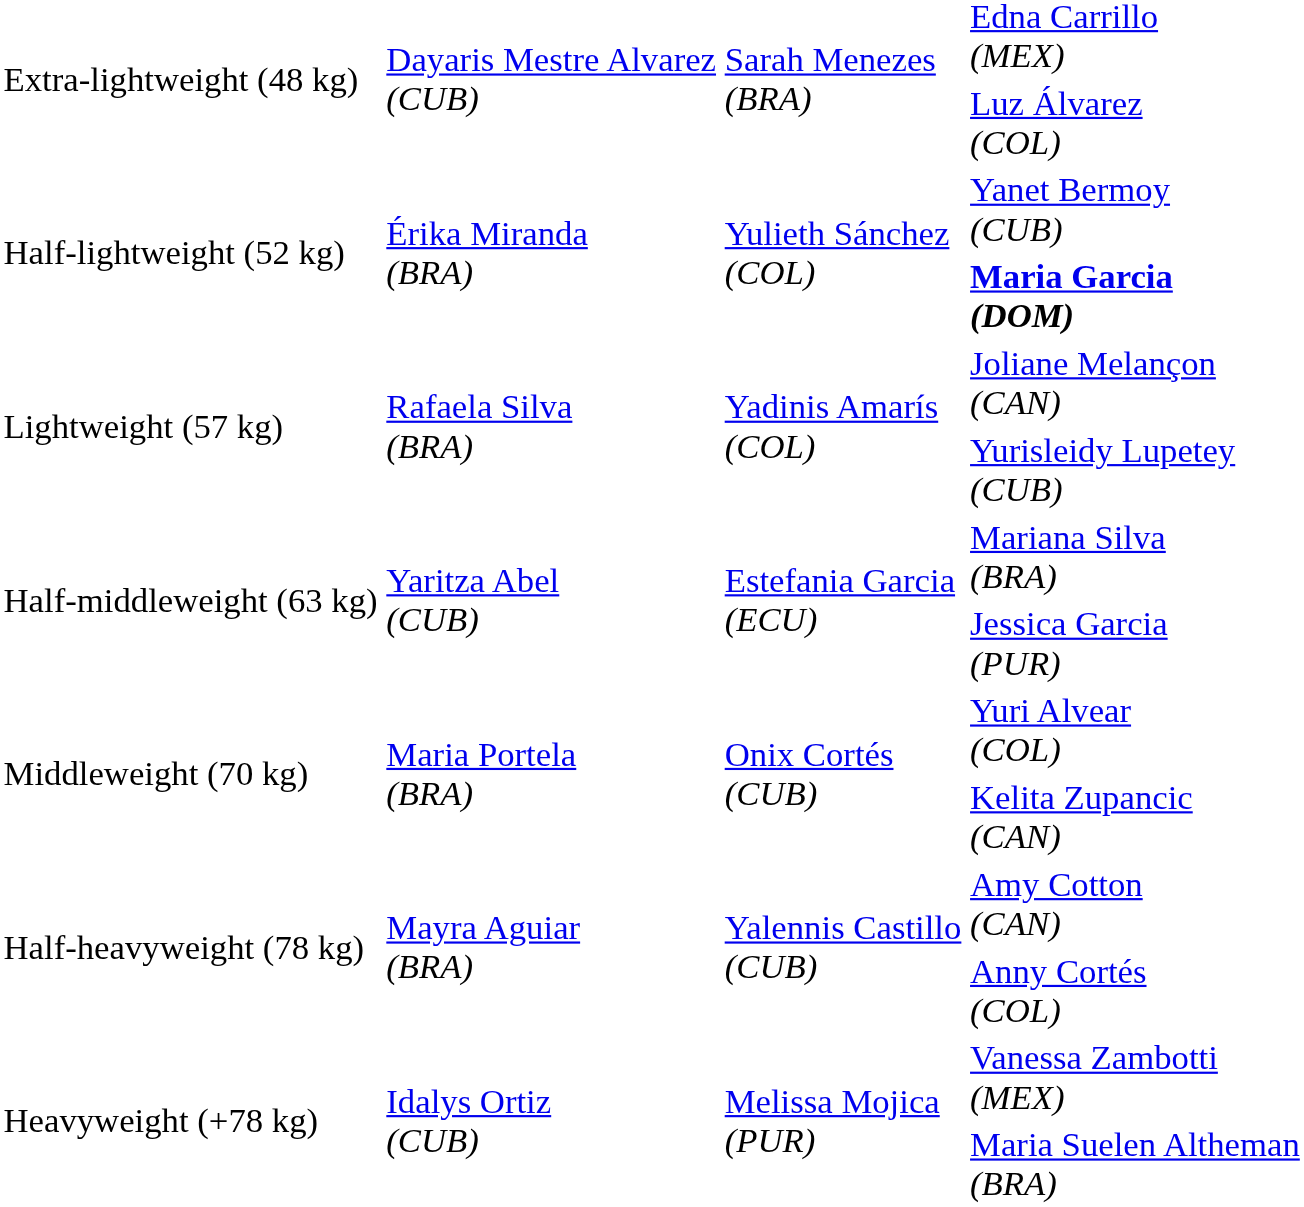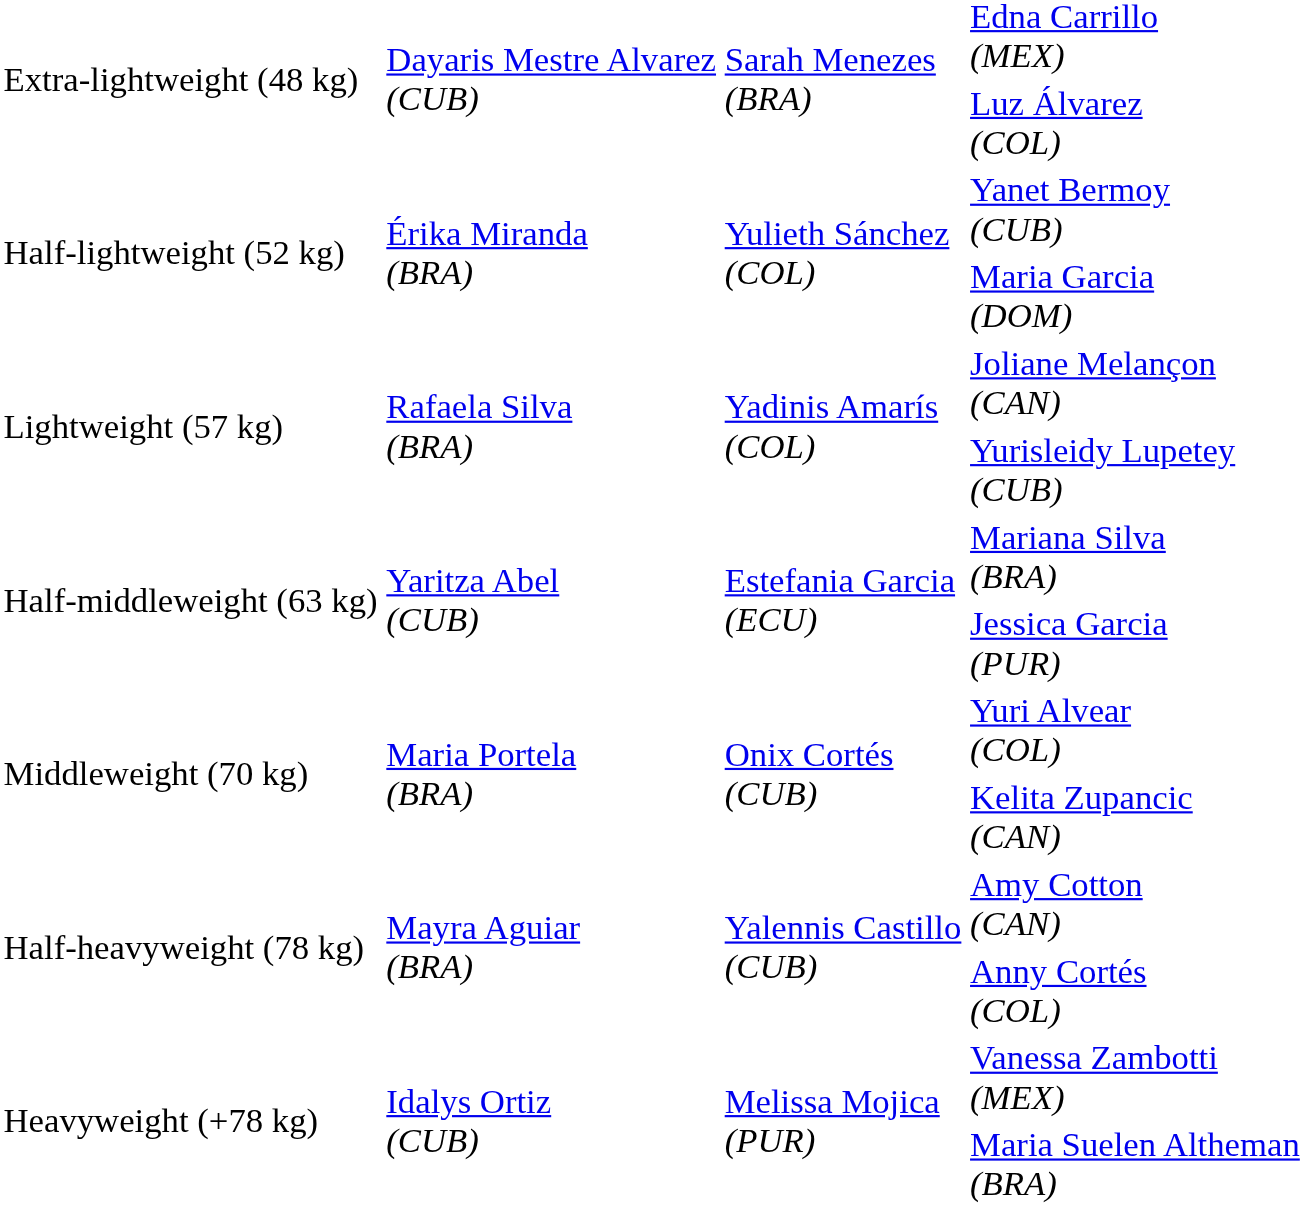(1071, 296) bold -> (1062, 296) normal
